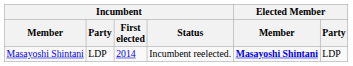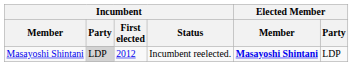(98, 54) no background -> (98, 54) lightgrey background
(126, 54) 2014 -> (126, 54) 2012
